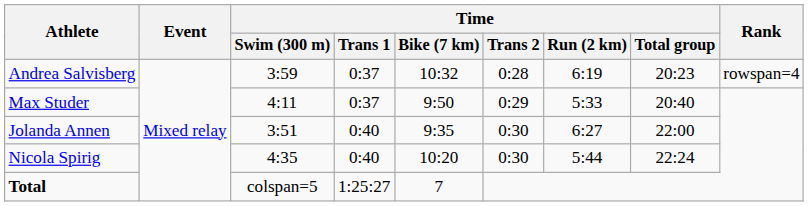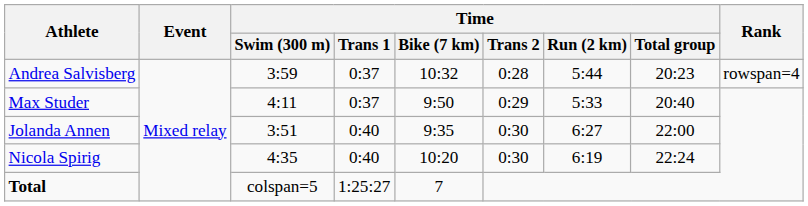(587, 74) 6:19 -> (587, 74) 5:44
(587, 158) 5:44 -> (587, 158) 6:19
